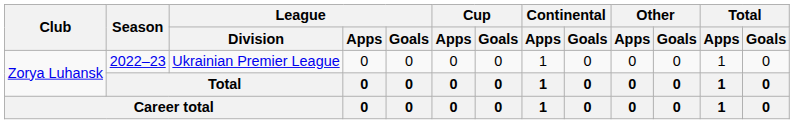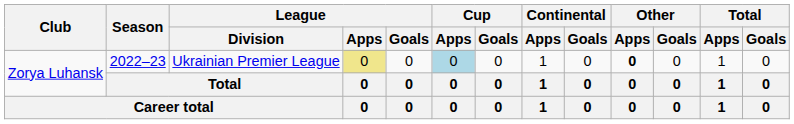(364, 61) no background -> (364, 61) khaki background
(454, 61) no background -> (454, 61) lightblue background
(632, 61) normal -> (632, 61) bold
